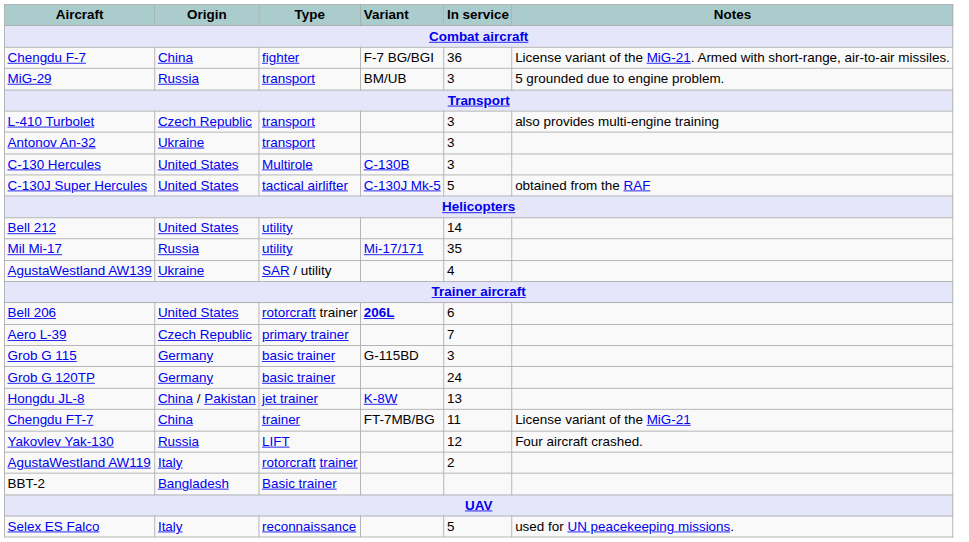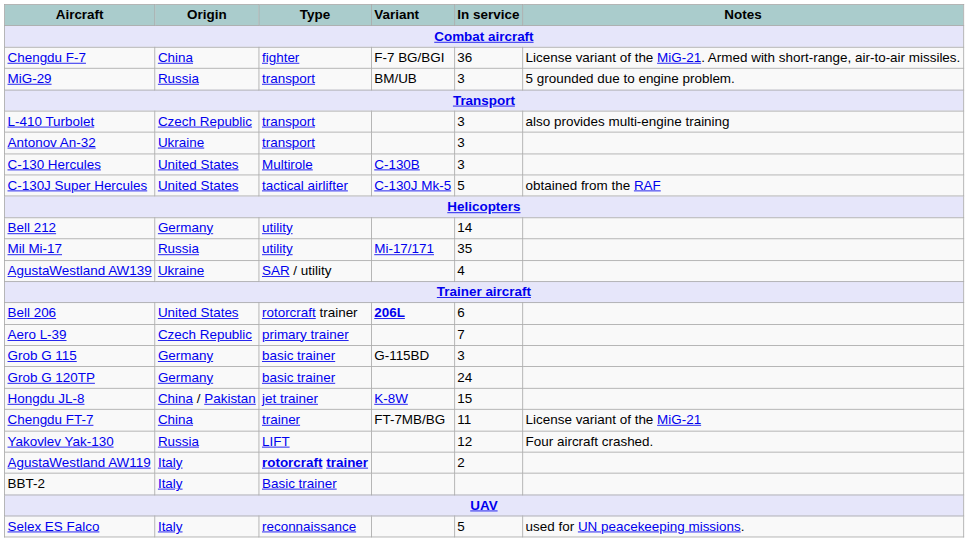(198, 228) United States -> (186, 228) Germany
(454, 398) 13 -> (465, 398) 15
(310, 462) normal -> (315, 462) bold
(193, 484) Bangladesh -> (170, 484) Italy
